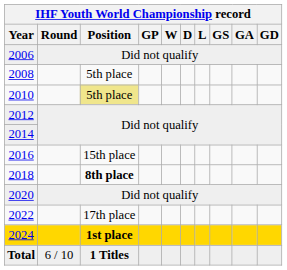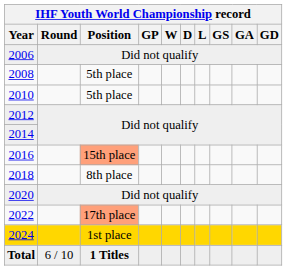(109, 94) khaki background -> (109, 94) no background
(109, 154) no background -> (109, 154) lightsalmon background
(109, 174) bold -> (109, 174) normal
(109, 214) no background -> (109, 214) lightsalmon background
(109, 235) bold -> (109, 235) normal
